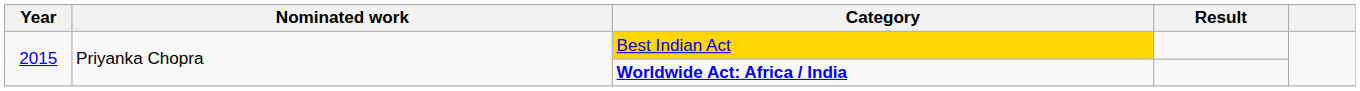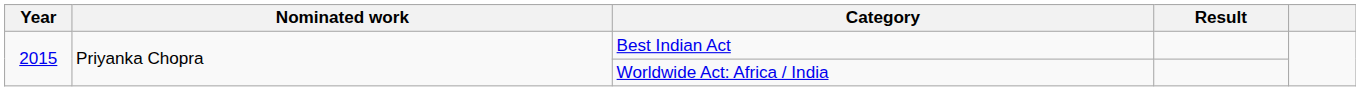(674, 45) gold background -> (674, 45) no background
(732, 72) bold -> (723, 72) normal
